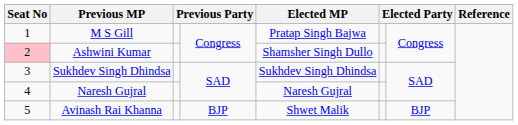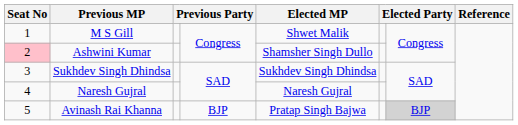(318, 33) Pratap Singh Bajwa -> (318, 33) Shwet Malik
(318, 110) Shwet Malik -> (318, 110) Pratap Singh Bajwa
(420, 110) no background -> (420, 110) lightgrey background
